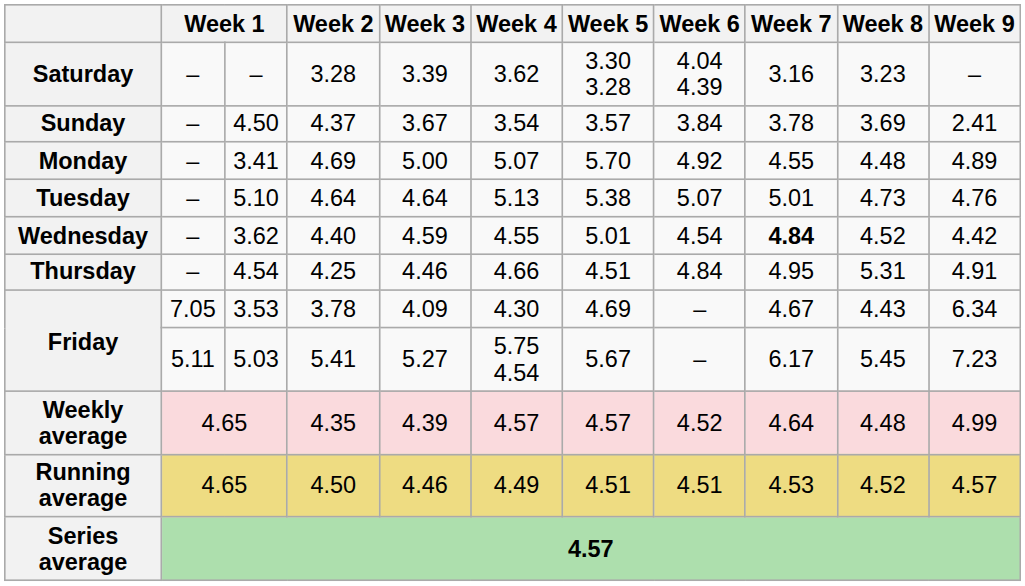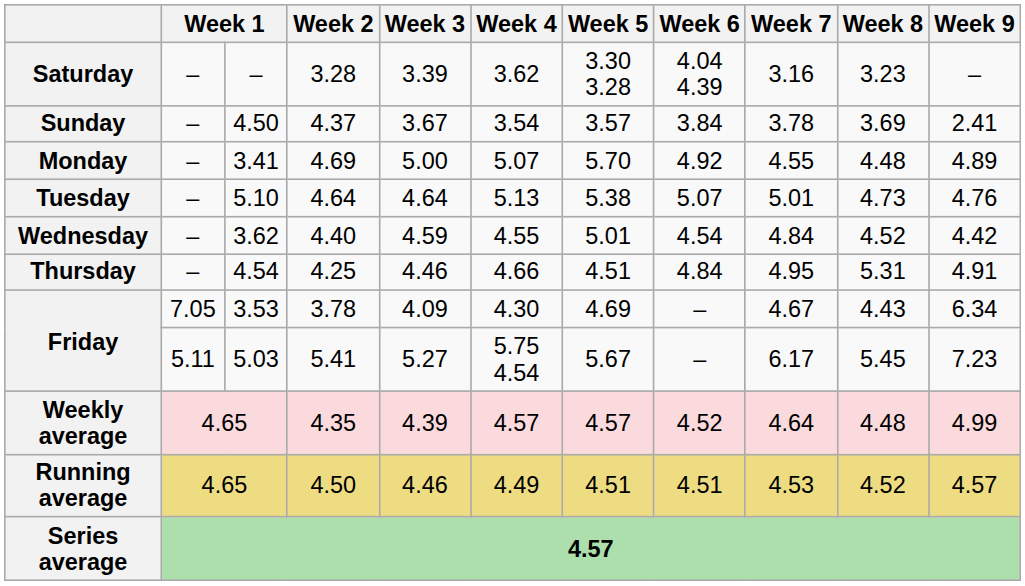(791, 235) bold -> (791, 235) normal
